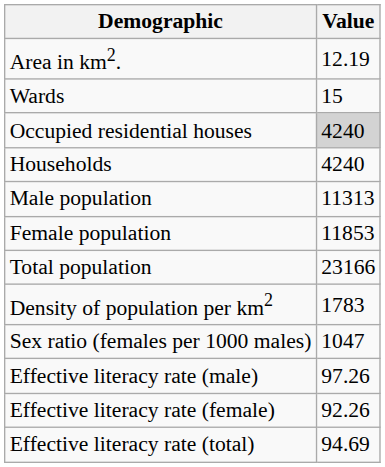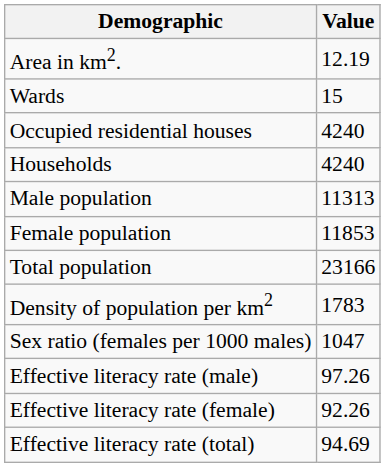(343, 130) lightgrey background -> (343, 130) no background
